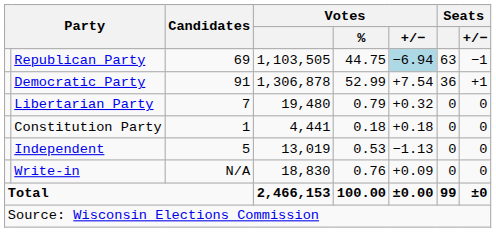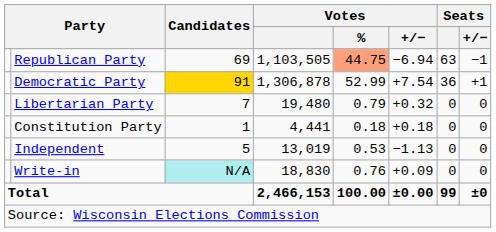(366, 60) no background -> (366, 60) lightsalmon background
(413, 60) lightblue background -> (413, 60) no background
(242, 82) no background -> (242, 82) gold background
(238, 171) no background -> (238, 171) paleturquoise background
